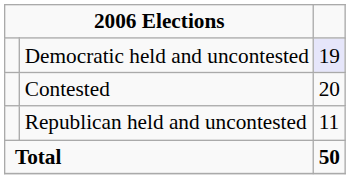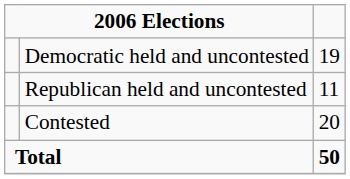(329, 55) lavender background -> (329, 55) no background
rows swapped: (67, 88) <-> (166, 122)
